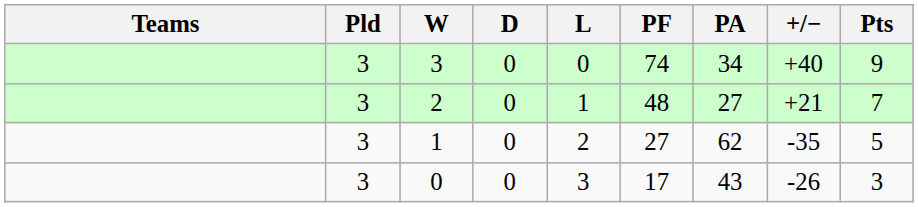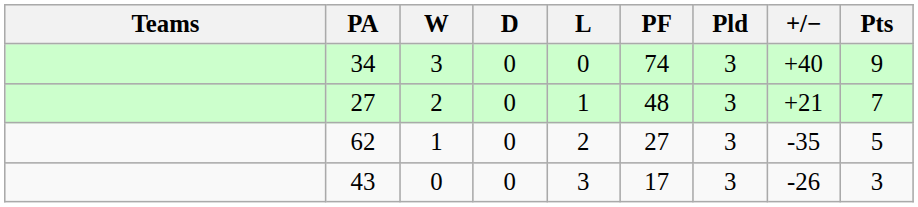columns swapped: (363, 24) <-> (730, 24)
